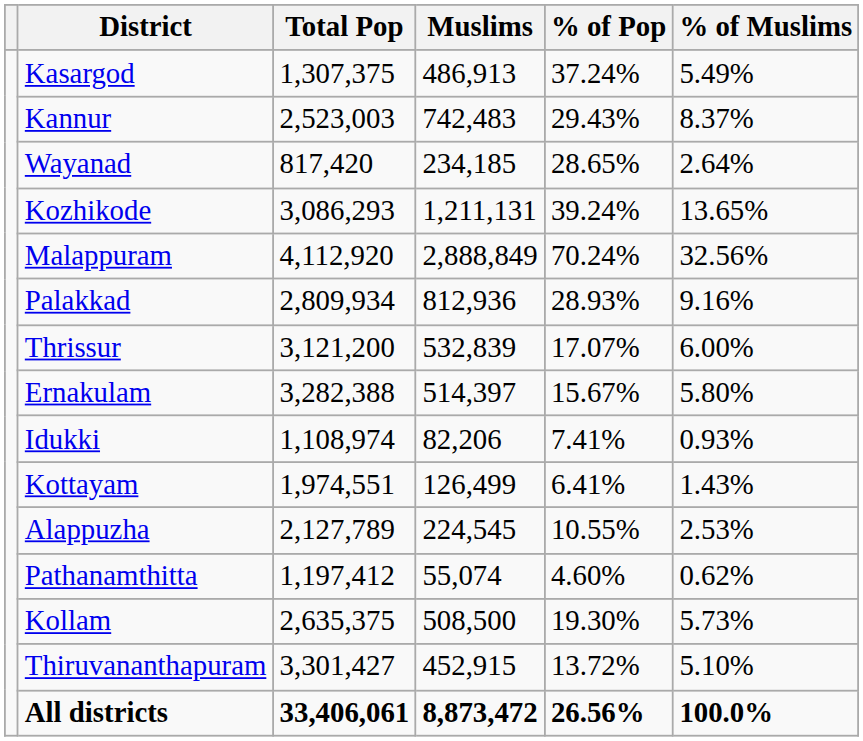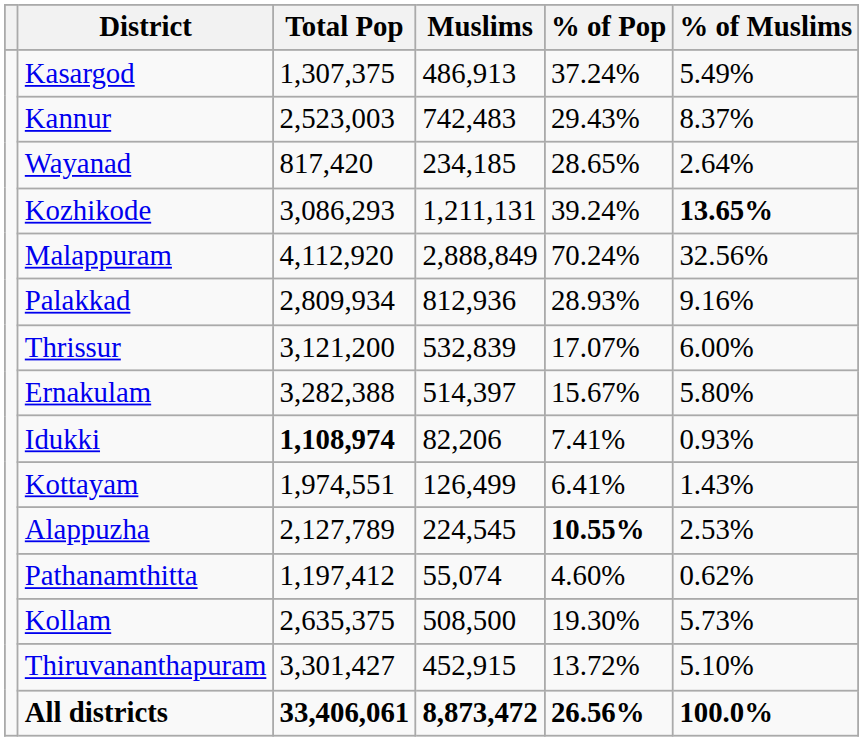(724, 210) normal -> (726, 210) bold
(337, 438) normal -> (337, 438) bold
(595, 529) normal -> (598, 529) bold
